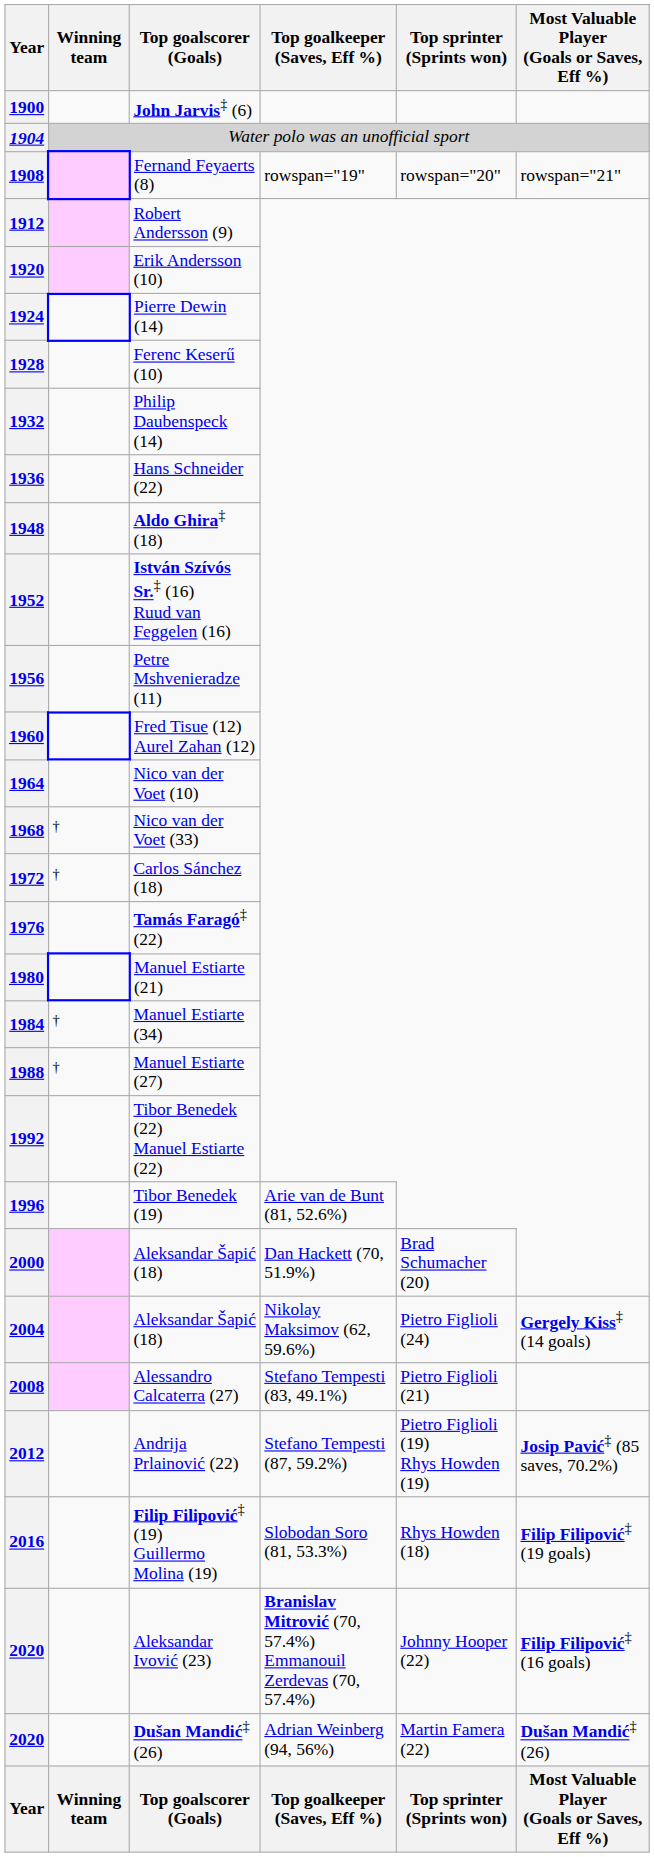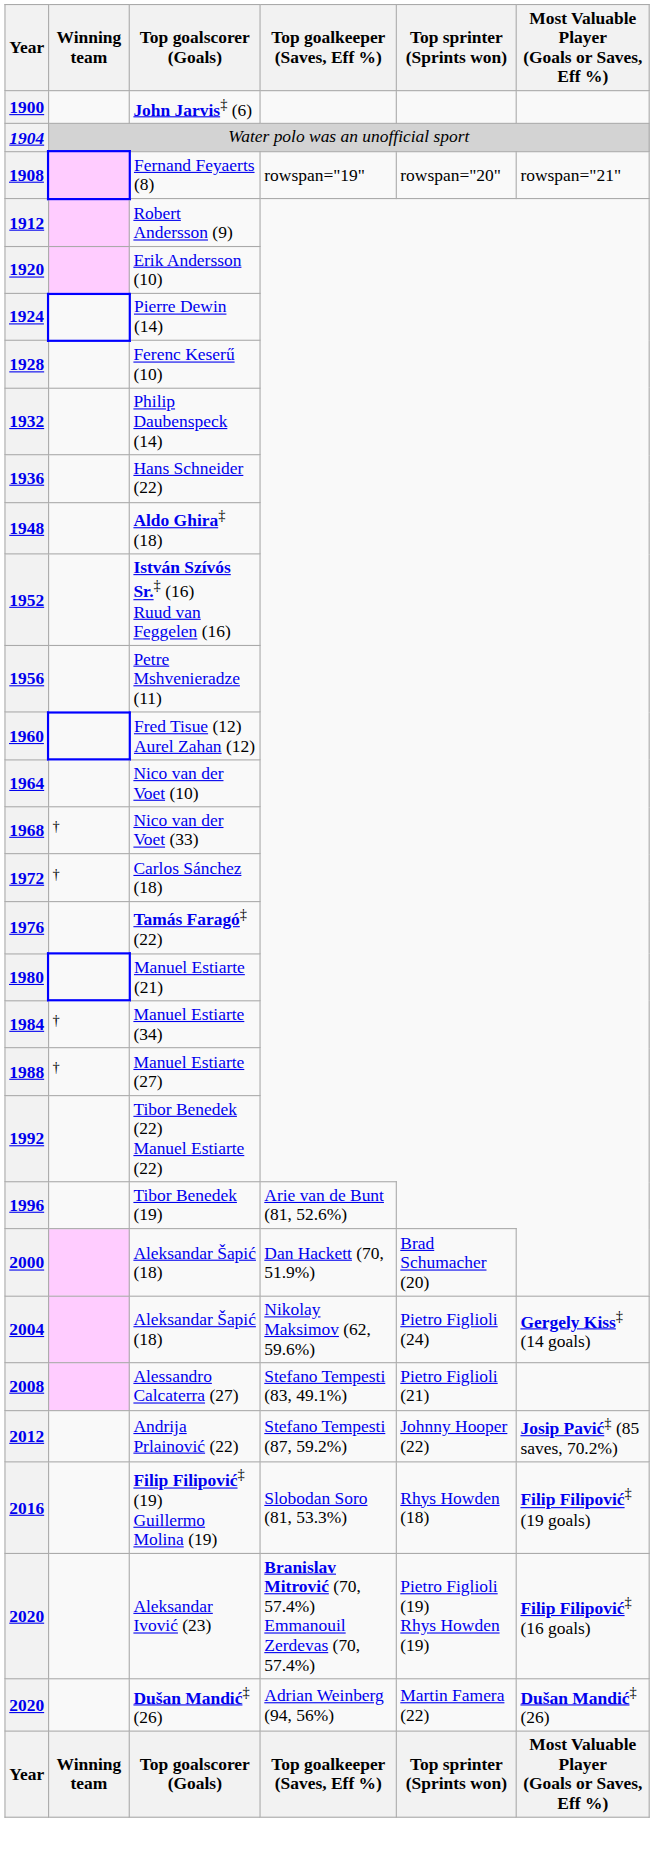(450, 1453) Pietro Figlioli (19) Rhys Howden (19) -> (454, 1436) Johnny Hooper (22)
(454, 1650) Johnny Hooper (22) -> (450, 1616) Pietro Figlioli (19) Rhys Howden (19)
